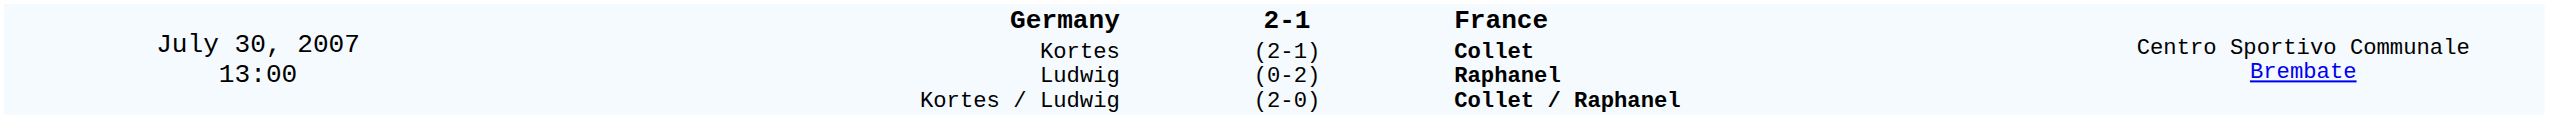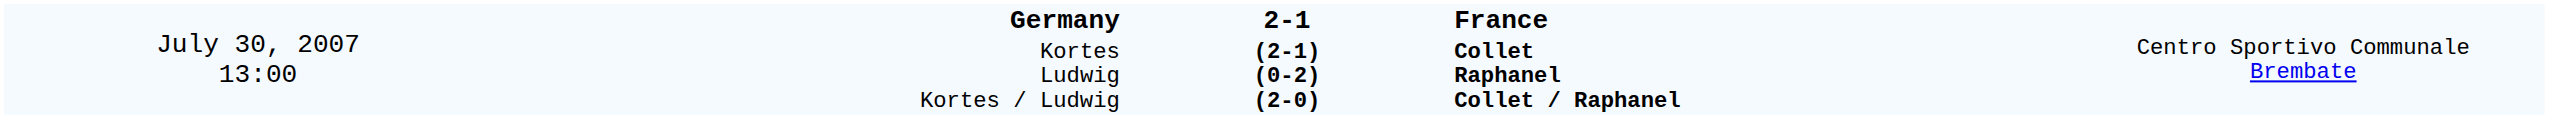(1287, 76) normal -> (1287, 76) bold
